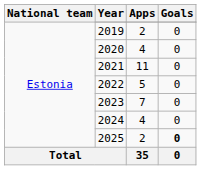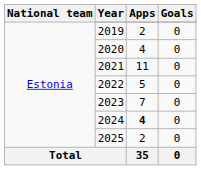(142, 120) normal -> (142, 120) bold
(177, 138) bold -> (177, 138) normal
